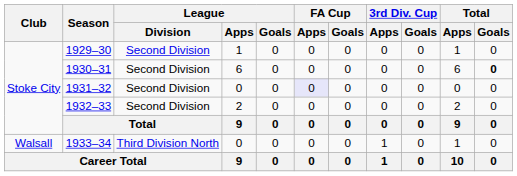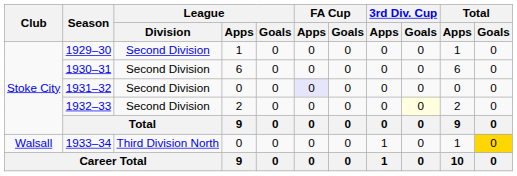(493, 69) bold -> (493, 69) normal
(421, 106) no background -> (421, 106) lightyellow background
(493, 143) no background -> (493, 143) gold background
